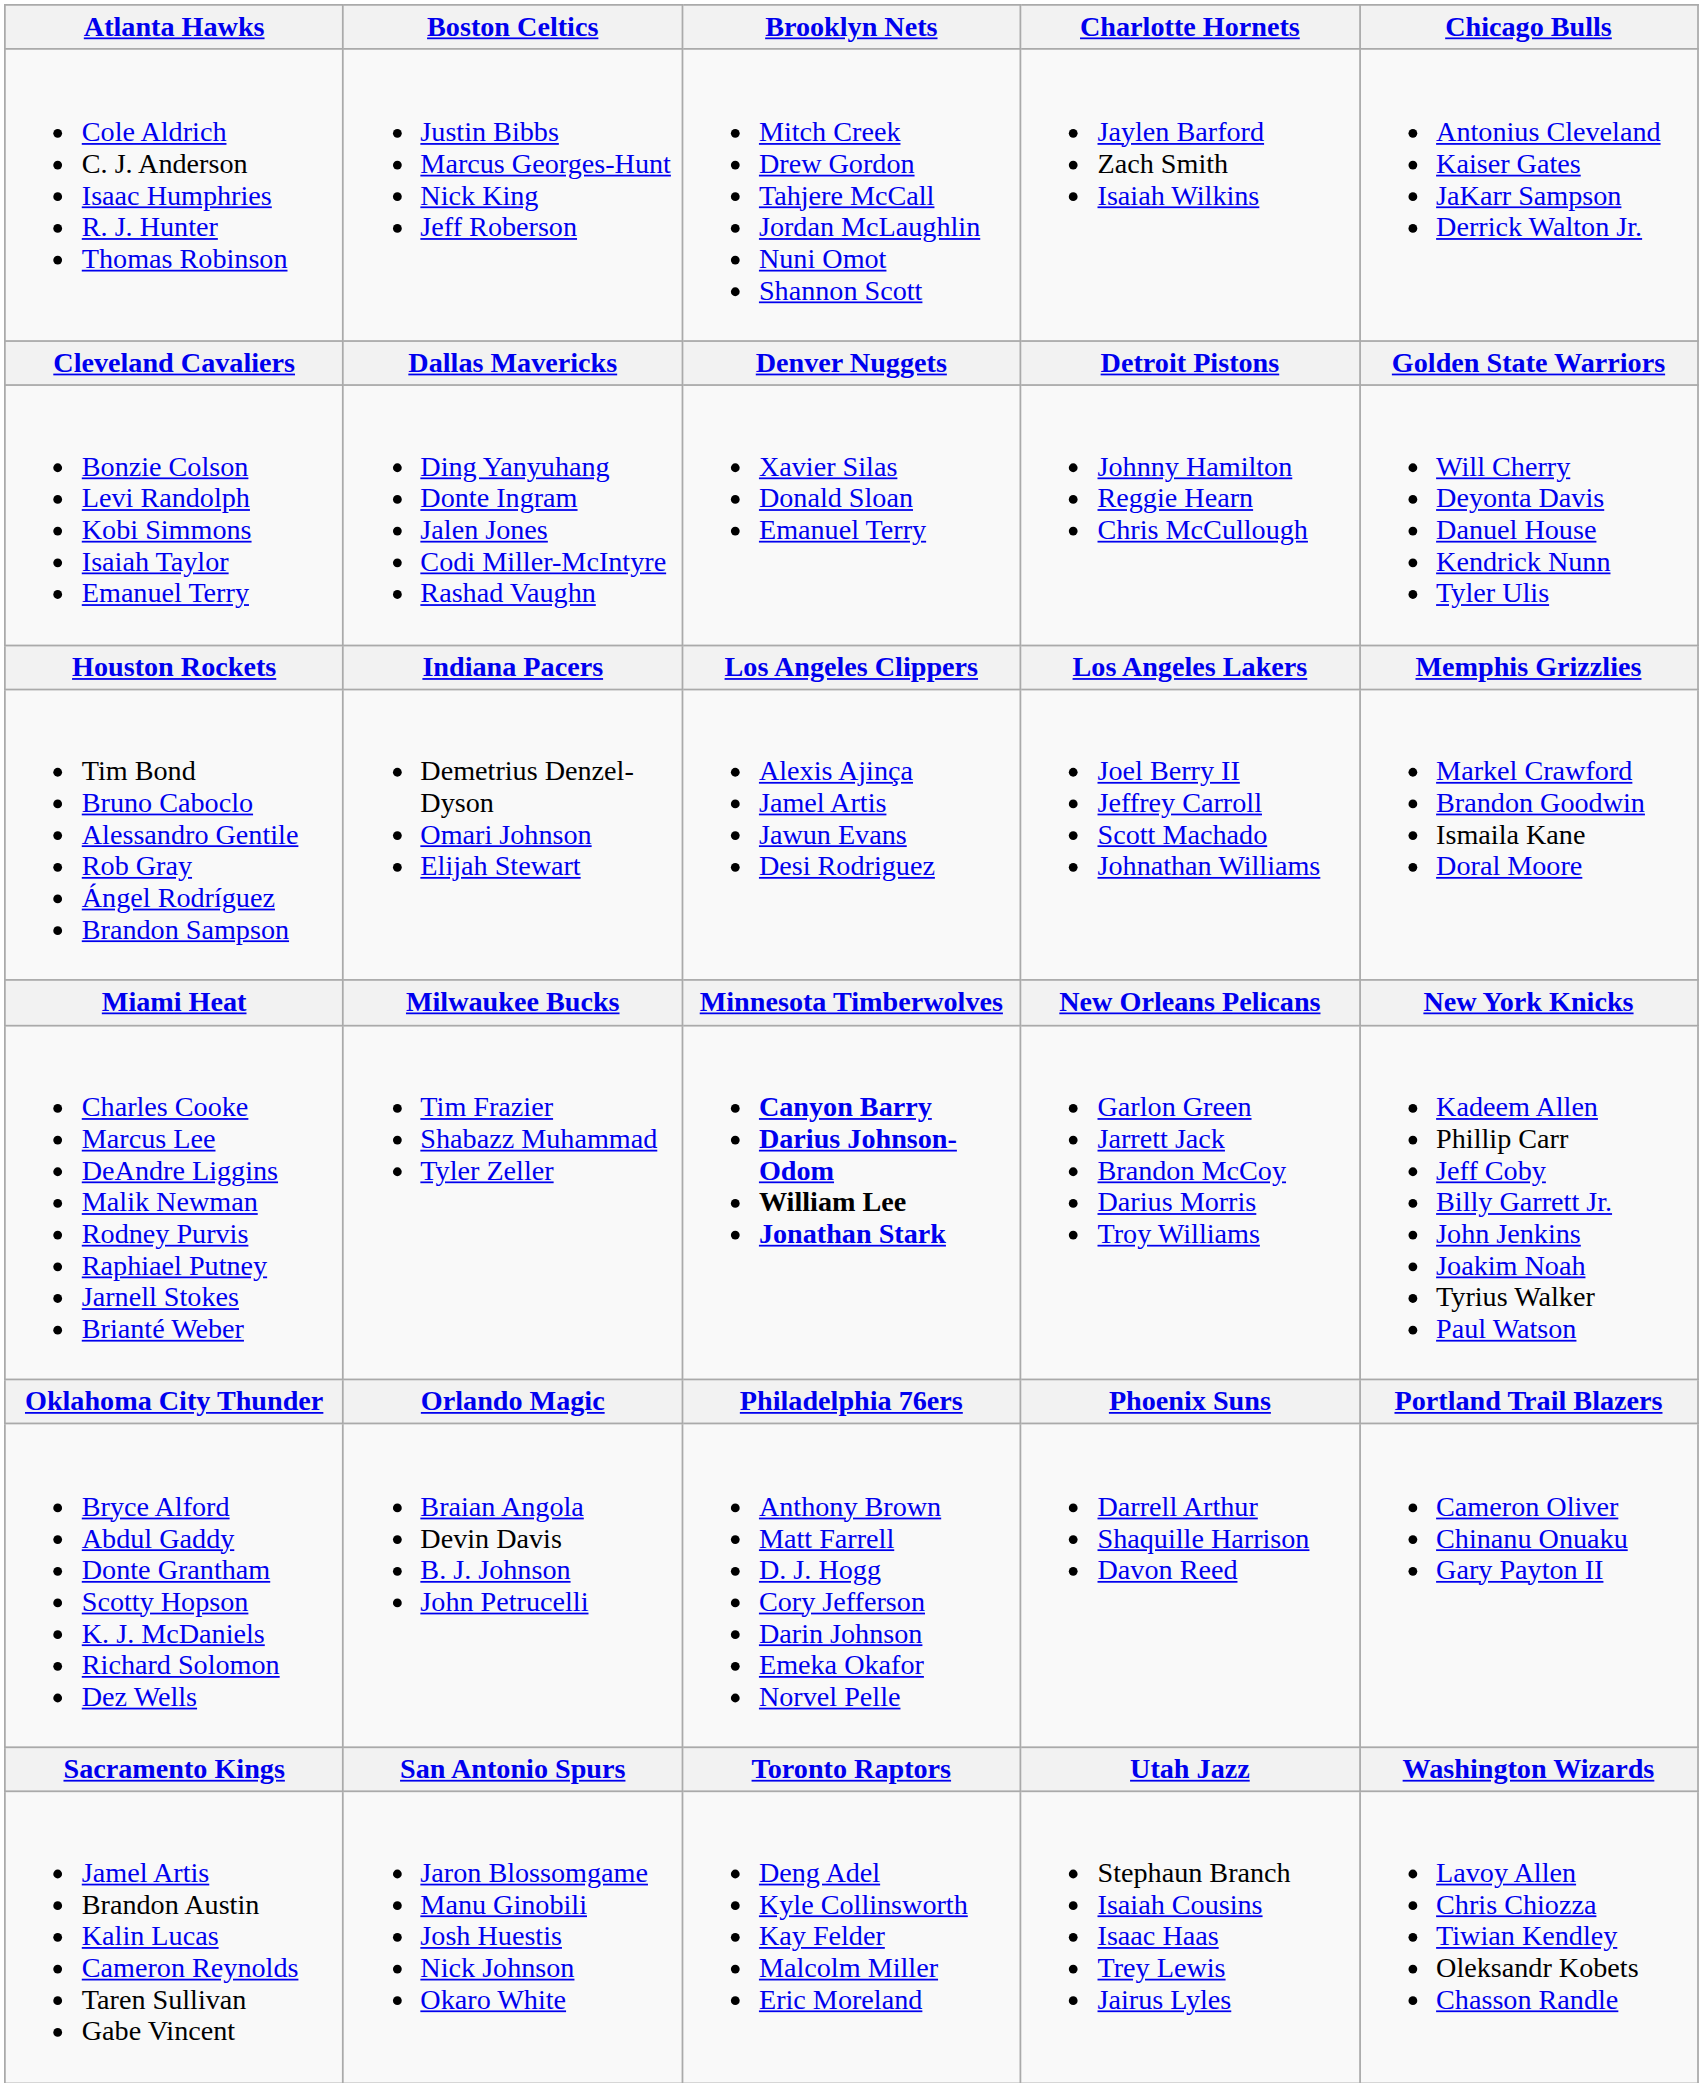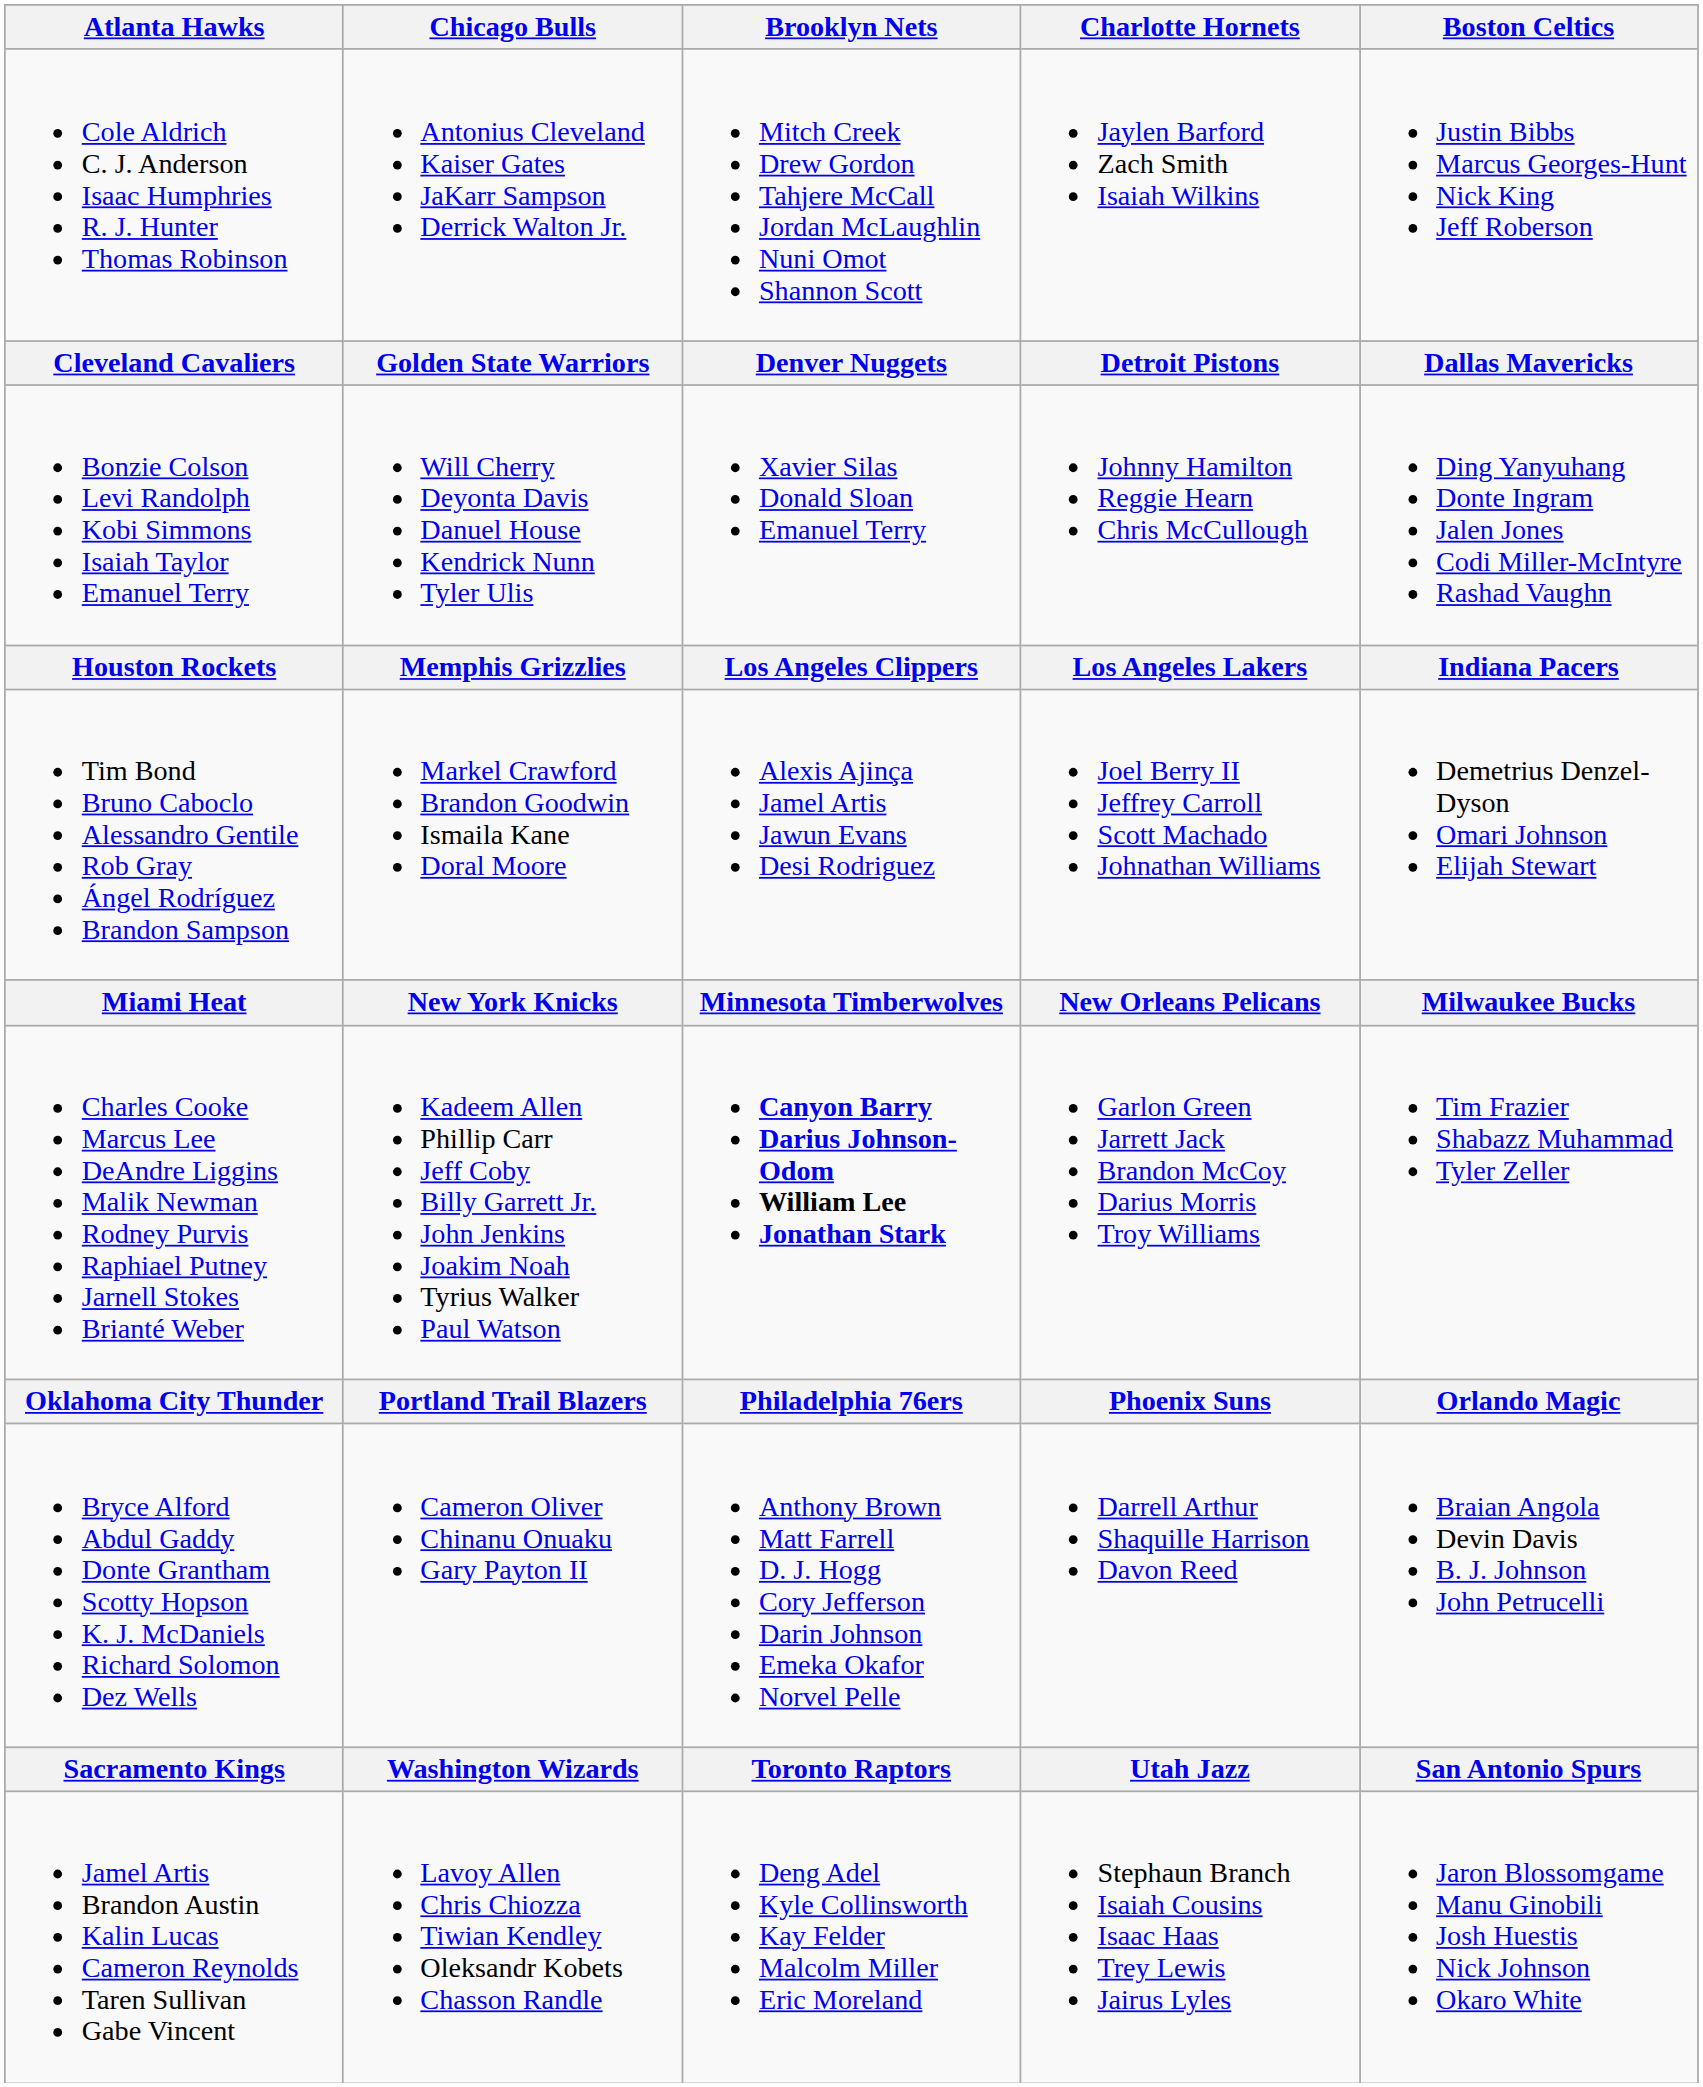columns swapped: (513, 26) <-> (1528, 26)
